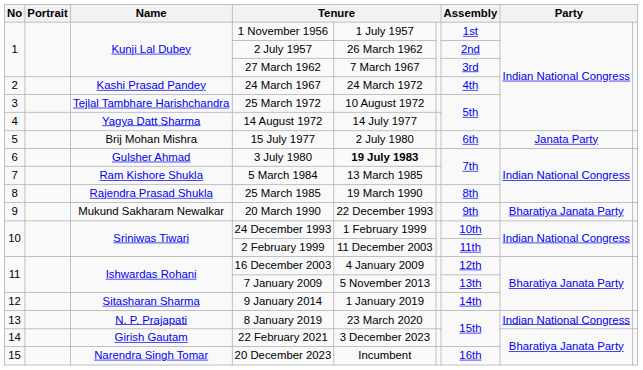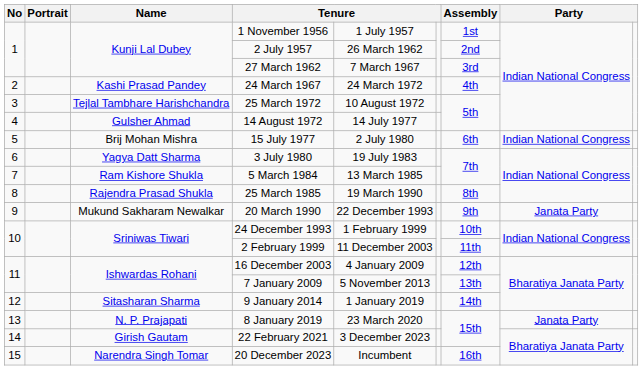(151, 121) Yagya Datt Sharma -> (151, 121) Gulsher Ahmad
(566, 139) Janata Party -> (566, 139) Indian National Congress
(151, 157) Gulsher Ahmad -> (151, 157) Yagya Datt Sharma
(385, 157) bold -> (385, 157) normal
(566, 211) Bharatiya Janata Party -> (566, 211) Janata Party
(566, 319) Indian National Congress -> (566, 319) Janata Party
